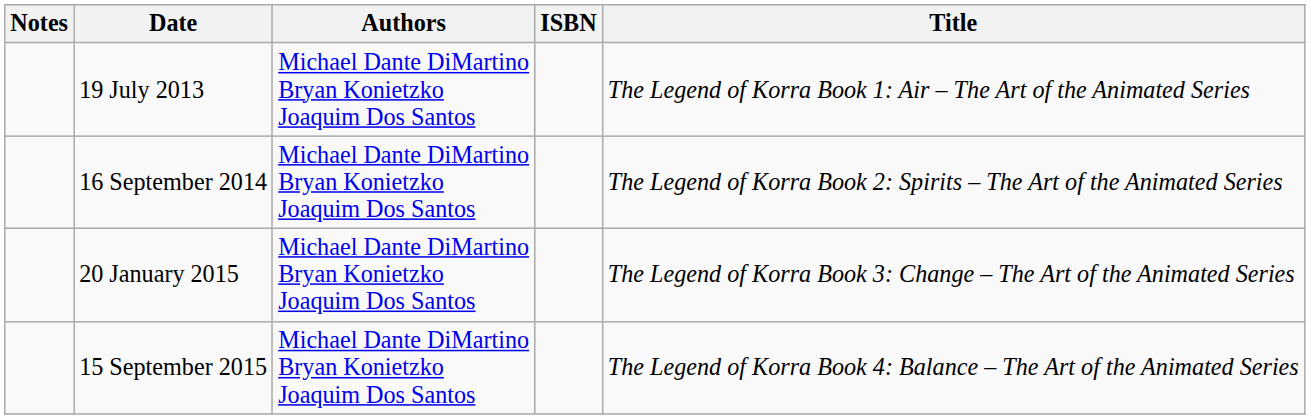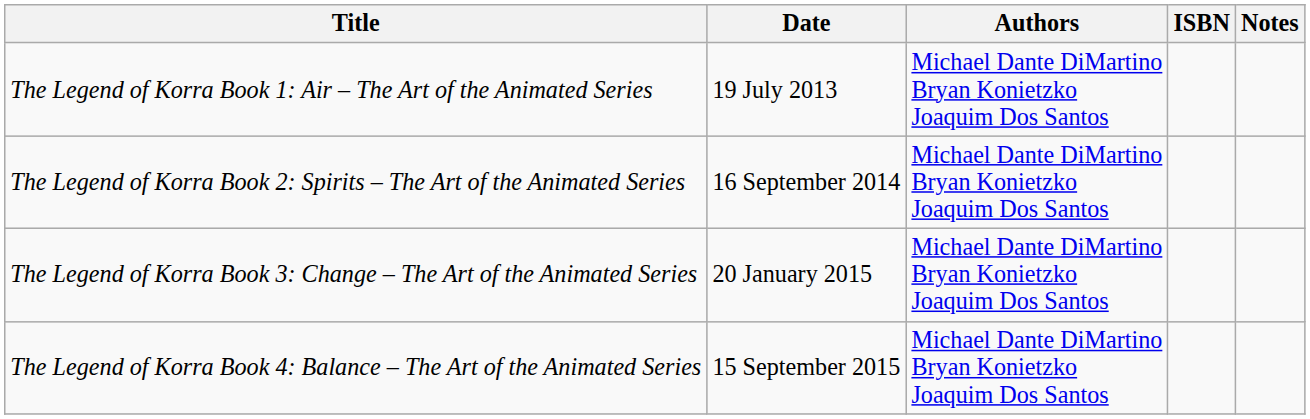columns swapped: (953, 23) <-> (39, 23)
